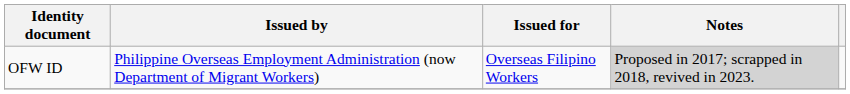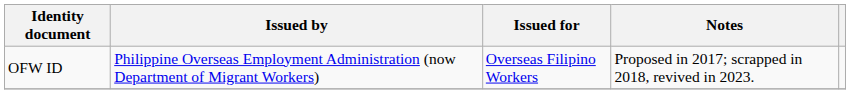(708, 67) lightgrey background -> (708, 67) no background
